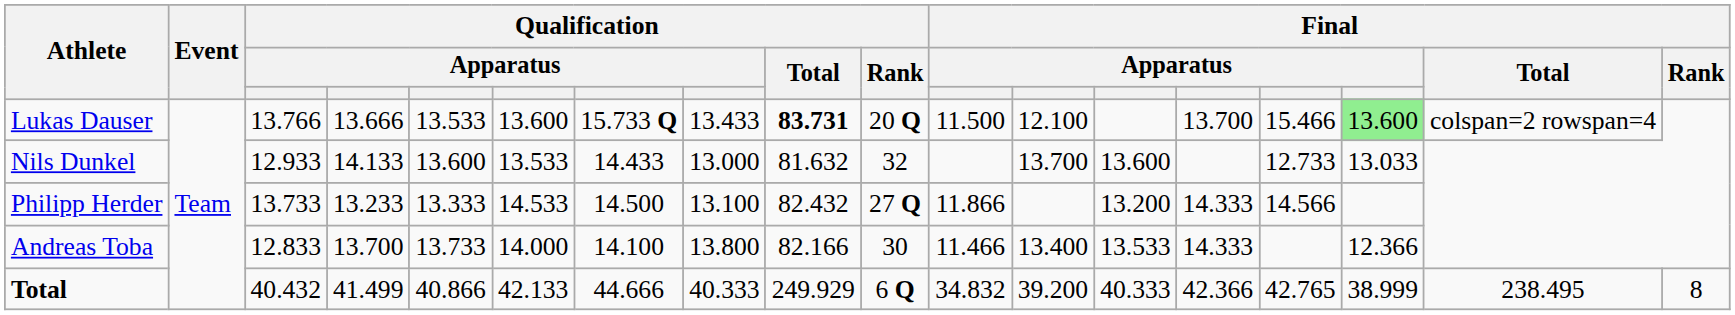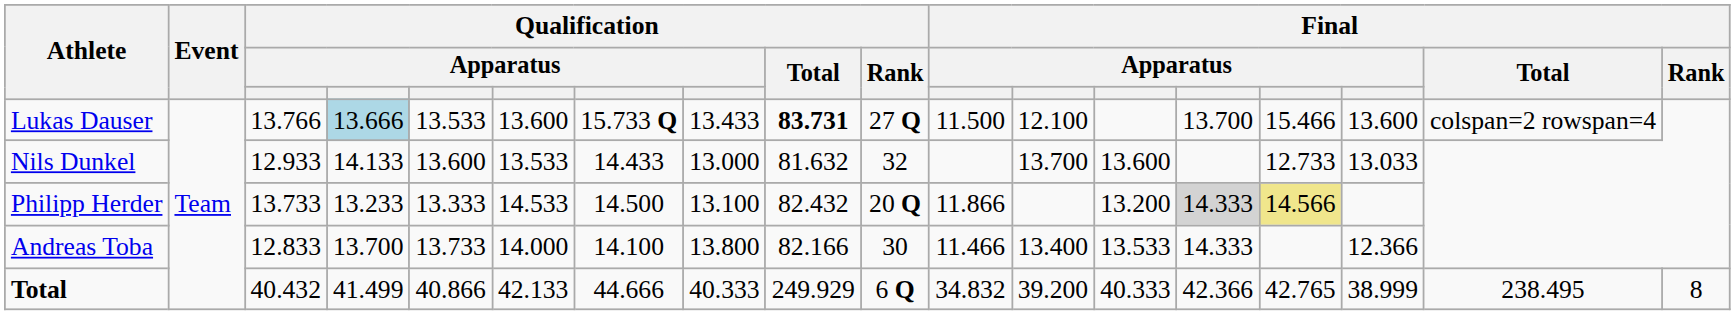(368, 119) no background -> (368, 119) lightblue background
(895, 119) 20 Q -> (895, 119) 27 Q
(1383, 119) lightgreen background -> (1383, 119) no background
(895, 204) 27 Q -> (895, 204) 20 Q
(1218, 204) no background -> (1218, 204) lightgrey background
(1300, 204) no background -> (1300, 204) khaki background
